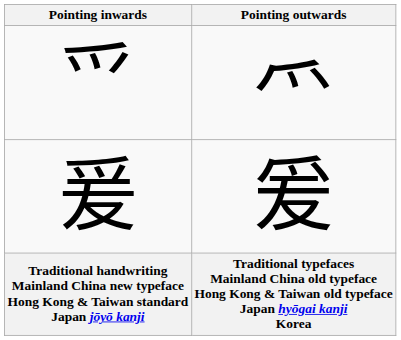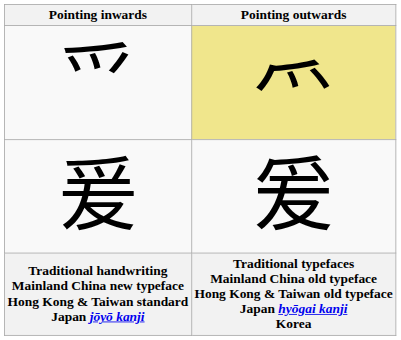(294, 82) no background -> (294, 82) khaki background
